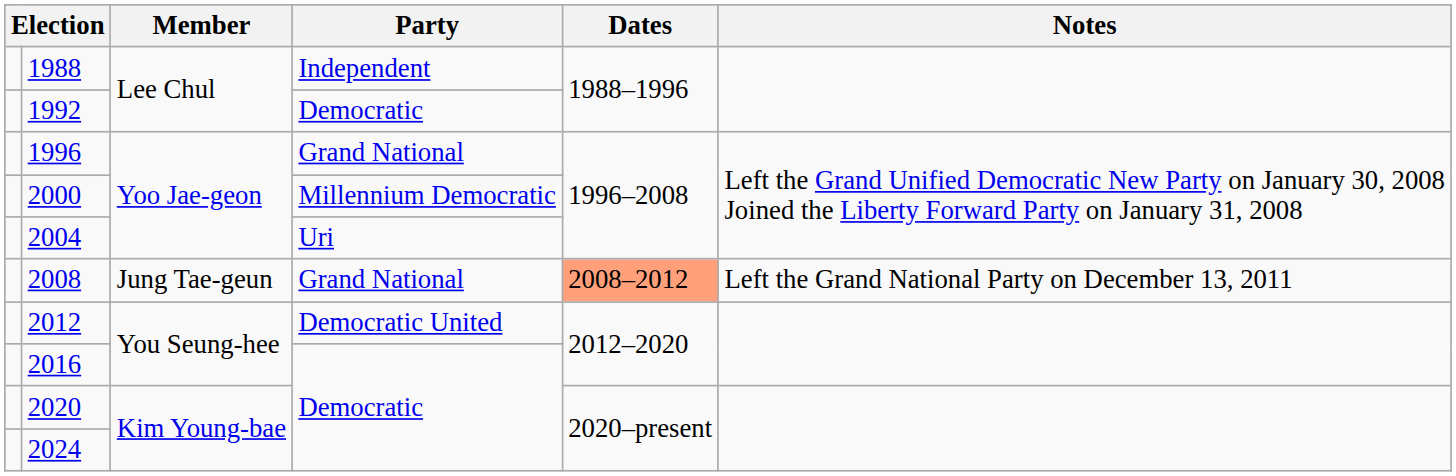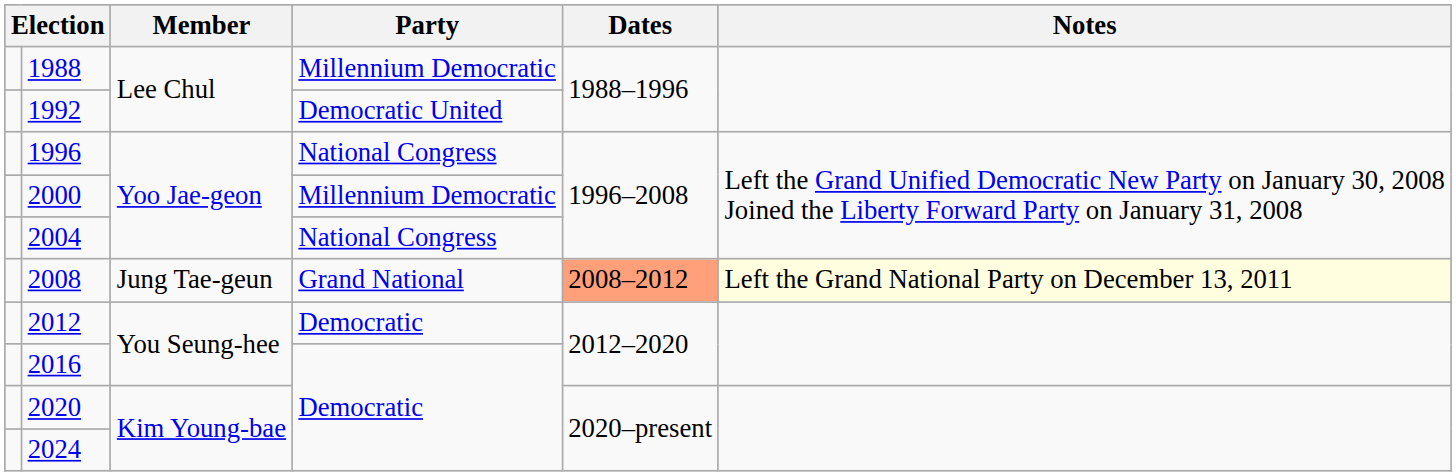(364, 68) Independent -> (427, 68) Millennium Democratic
(361, 110) Democratic -> (400, 110) Democratic United
(381, 152) Grand National -> (397, 152) National Congress
(316, 237) Uri -> (397, 237) National Congress
(1009, 279) no background -> (1009, 279) lightyellow background
(400, 322) Democratic United -> (361, 322) Democratic
